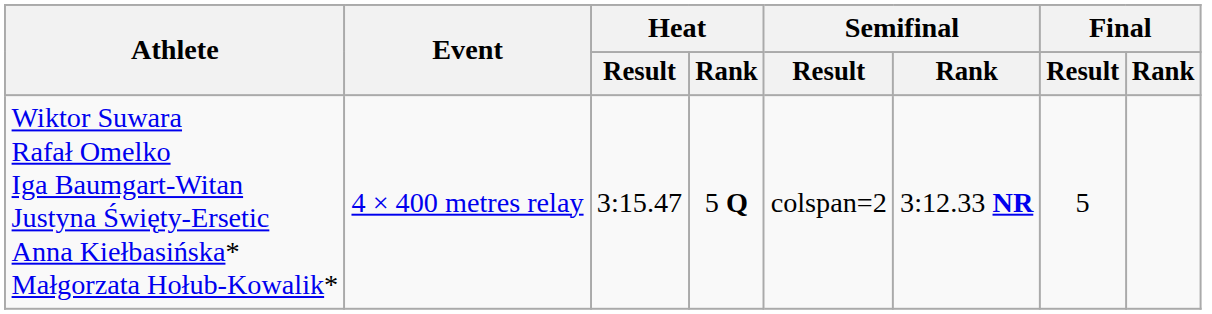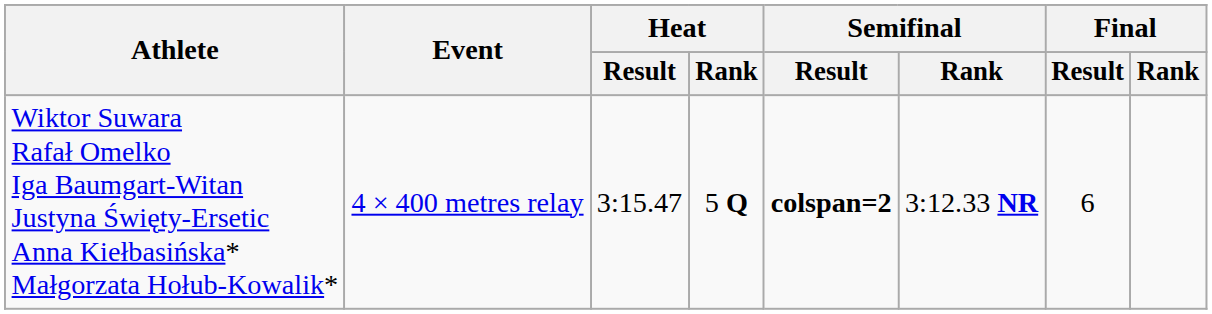(829, 202) normal -> (831, 202) bold
(1083, 202) 5 -> (1088, 202) 6
